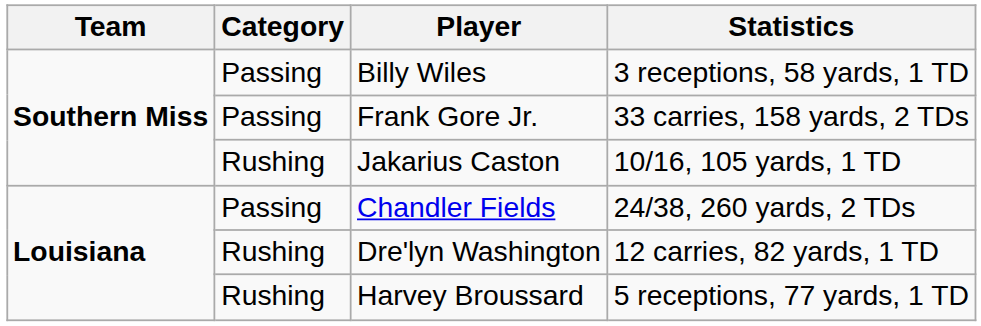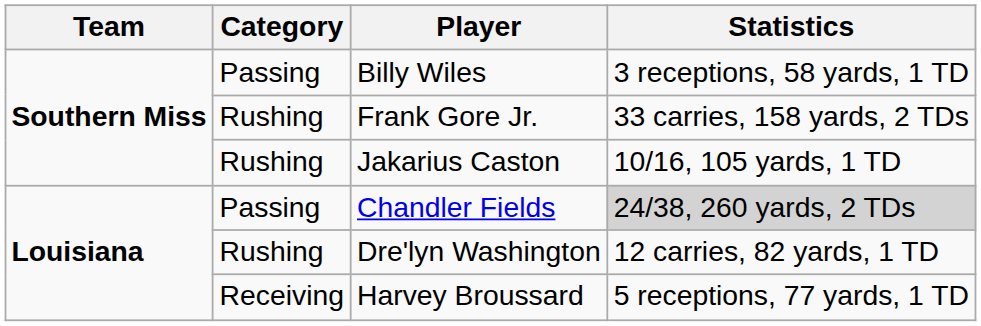(272, 117) Passing -> (272, 117) Rushing
(765, 206) no background -> (765, 206) lightgrey background
(273, 296) Rushing -> (282, 296) Receiving
